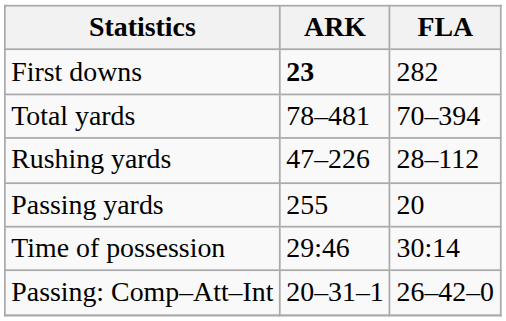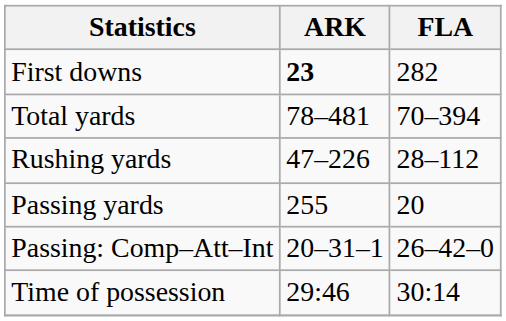rows swapped: (142, 292) <-> (118, 248)
